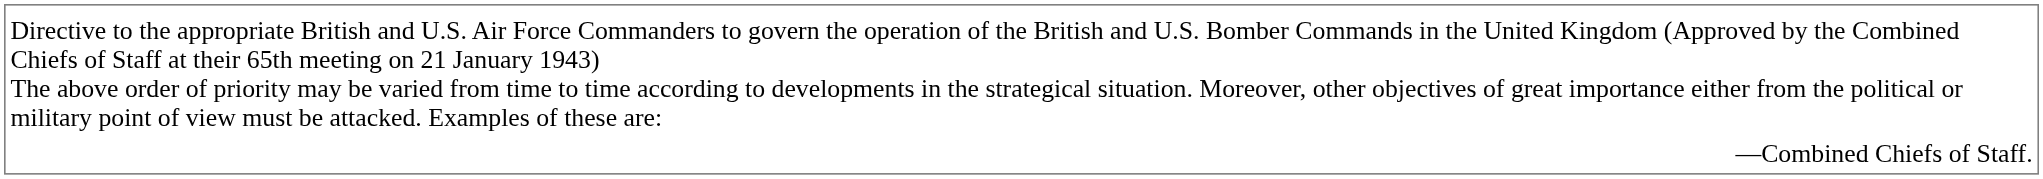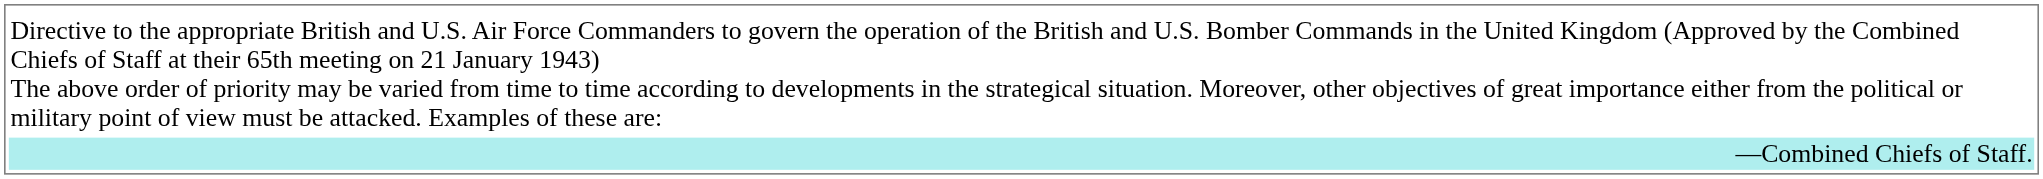(1884, 153) no background -> (1884, 153) paleturquoise background
